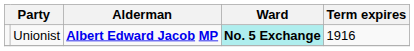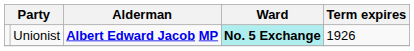(341, 35) 1916 -> (341, 35) 1926
